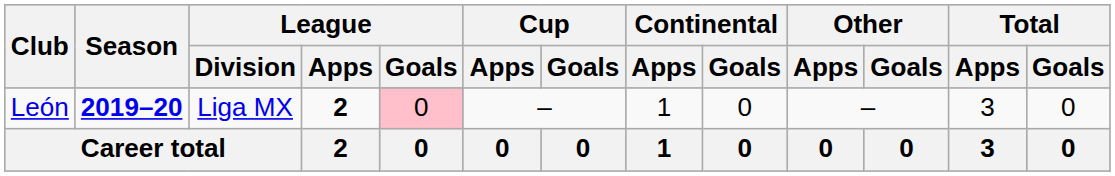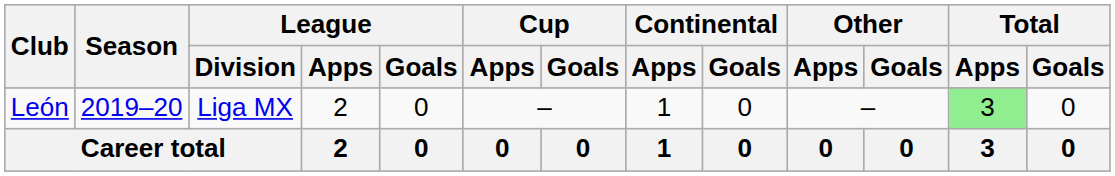(132, 107) bold -> (132, 107) normal
(340, 107) bold -> (340, 107) normal
(421, 107) pink background -> (421, 107) no background
(987, 107) no background -> (987, 107) lightgreen background
